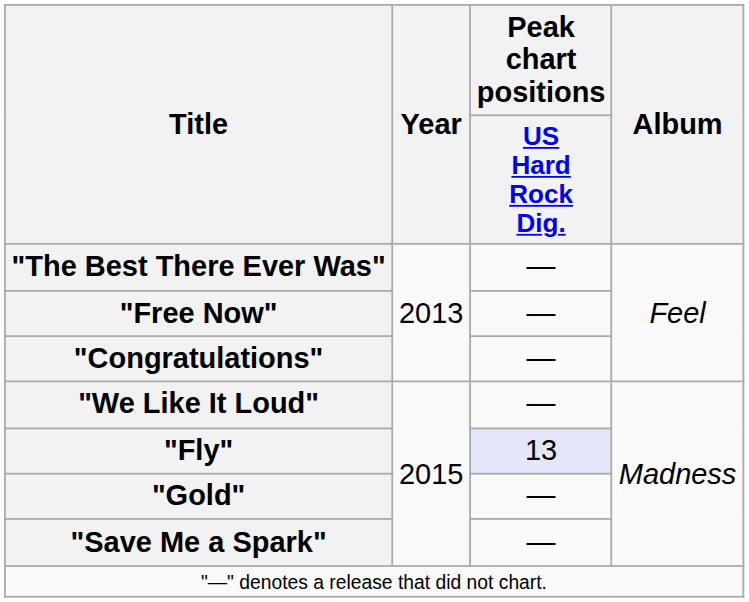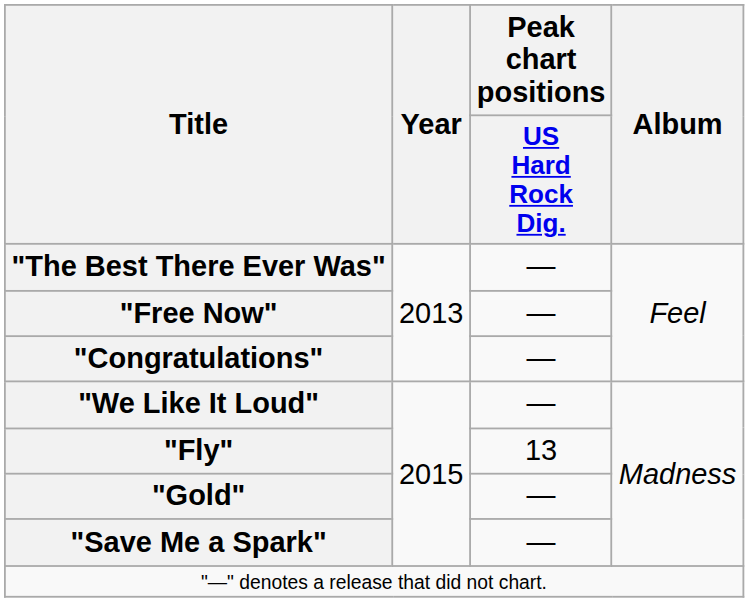(541, 450) lavender background -> (541, 450) no background
